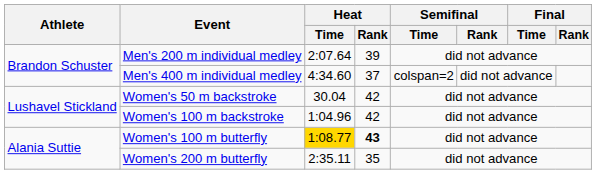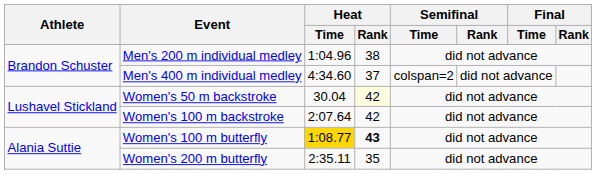(330, 55) 2:07.64 -> (330, 55) 1:04.96
(373, 55) 39 -> (373, 55) 38
(373, 97) no background -> (373, 97) lightyellow background
(330, 118) 1:04.96 -> (330, 118) 2:07.64
